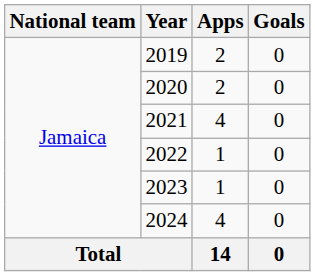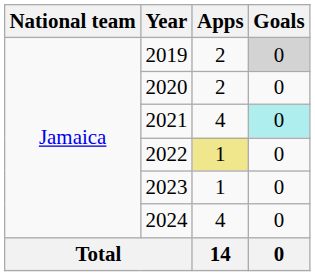(279, 54) no background -> (279, 54) lightgrey background
(279, 120) no background -> (279, 120) paleturquoise background
(220, 154) no background -> (220, 154) khaki background
